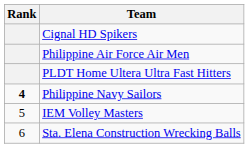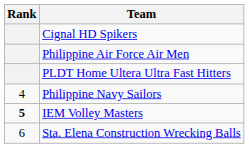(22, 93) bold -> (22, 93) normal
(22, 113) normal -> (22, 113) bold
